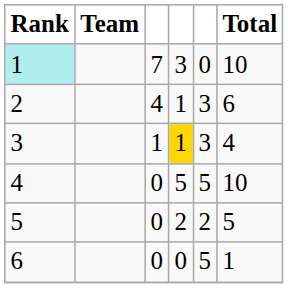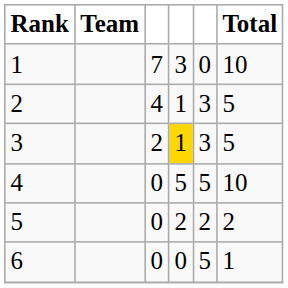(17, 63) paleturquoise background -> (17, 63) no background
(229, 103) 6 -> (229, 103) 5
(157, 143) 1 -> (157, 143) 2
(229, 143) 4 -> (229, 143) 5
(229, 222) 5 -> (229, 222) 2
